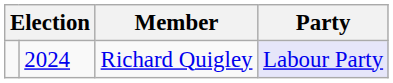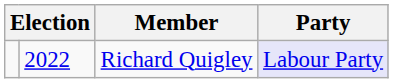(47, 58) 2024 -> (47, 58) 2022
